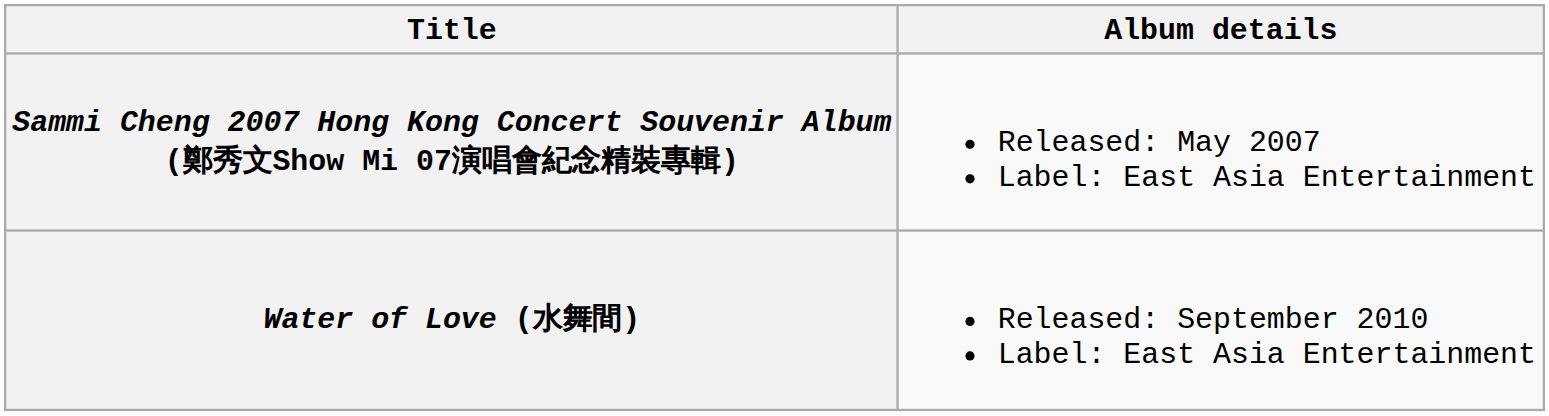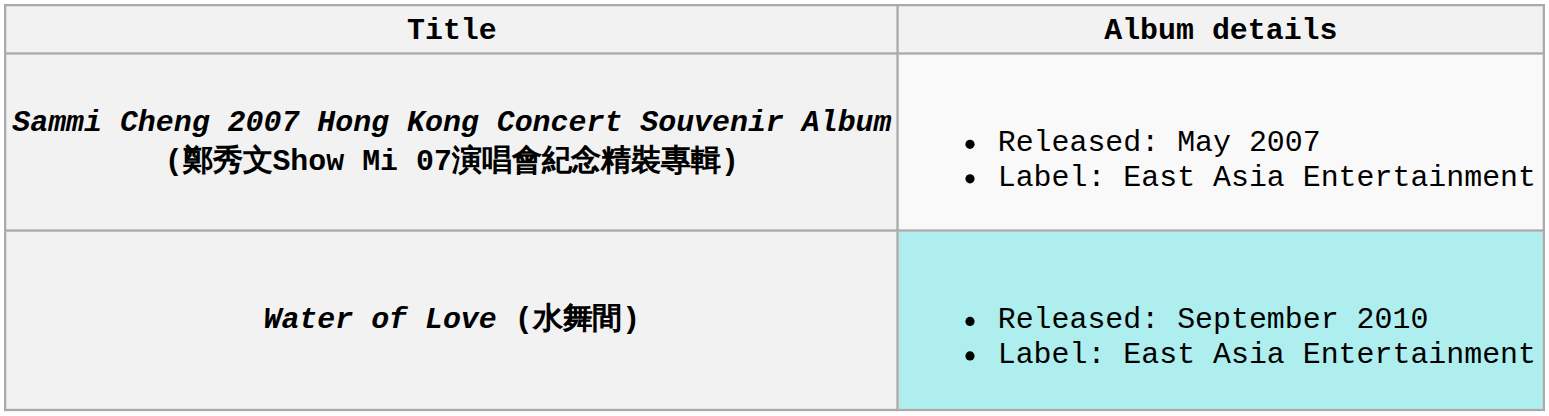(1221, 337) no background -> (1221, 337) paleturquoise background
